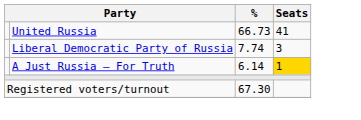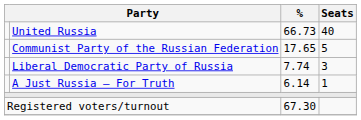(282, 31) 41 -> (328, 31) 40
+ row: (145, 48)
(279, 66) gold background -> (324, 84) no background
